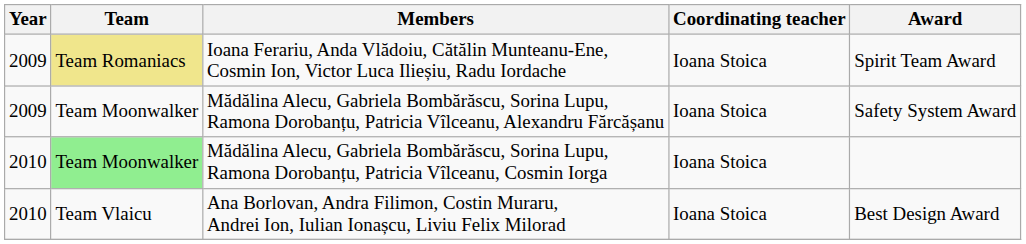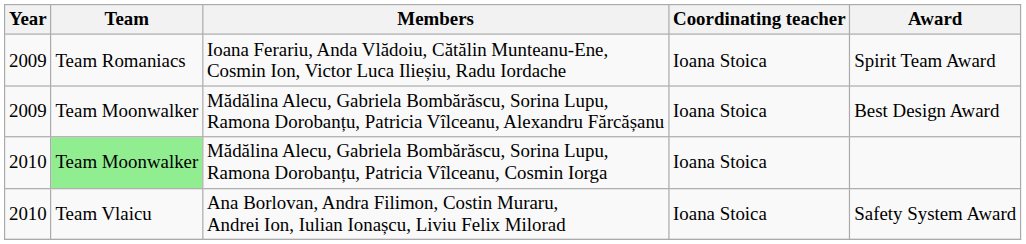(121, 60) khaki background -> (121, 60) no background
(935, 111) Safety System Award -> (927, 111) Best Design Award
(927, 213) Best Design Award -> (935, 213) Safety System Award
